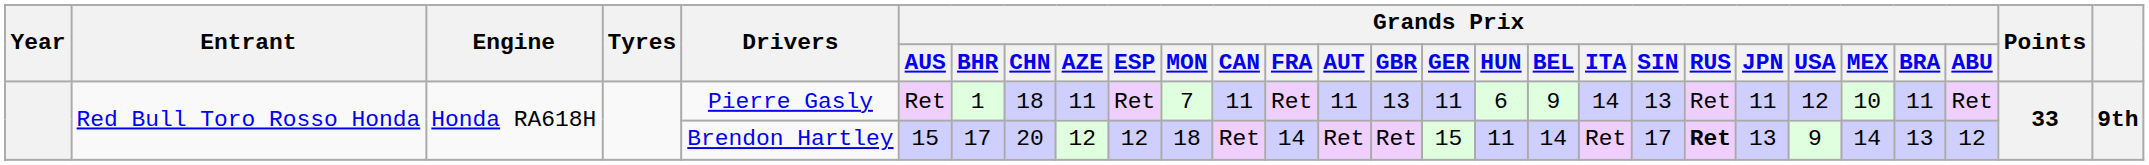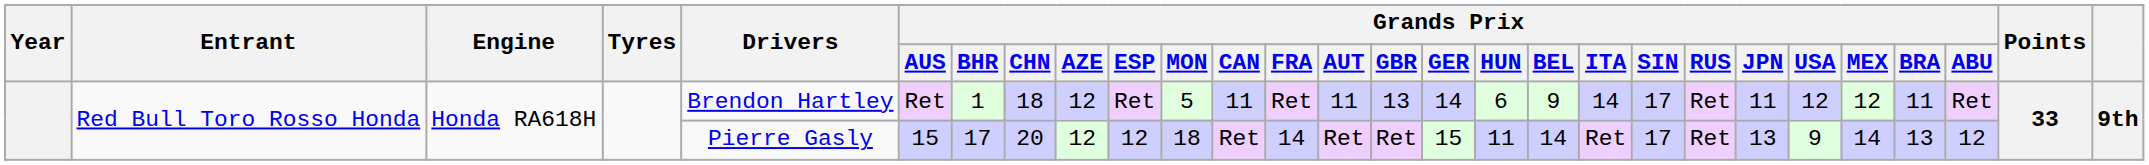(790, 101) Pierre Gasly -> (790, 101) Brendon Hartley
(1082, 101) 11 -> (1082, 101) 12
(1187, 101) 7 -> (1187, 101) 5
(1449, 101) 11 -> (1449, 101) 14
(1658, 101) 13 -> (1658, 101) 17
(1867, 101) 10 -> (1867, 101) 12
(790, 140) Brendon Hartley -> (790, 140) Pierre Gasly
(1710, 140) bold -> (1710, 140) normal
